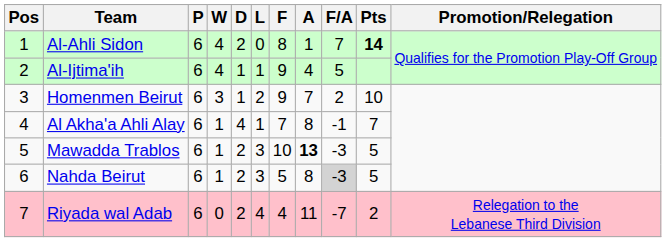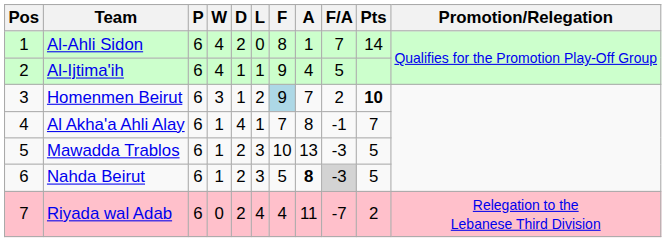(374, 44) bold -> (374, 44) normal
(282, 97) no background -> (282, 97) lightblue background
(374, 97) normal -> (374, 97) bold
(309, 151) bold -> (309, 151) normal
(309, 177) normal -> (309, 177) bold
